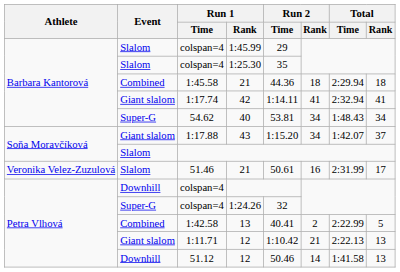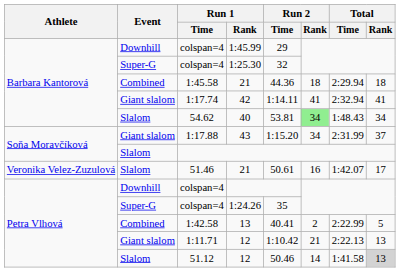(135, 47) Slalom -> (140, 47) Downhill
(135, 65) Slalom -> (138, 65) Super-G
(282, 65) 35 -> (282, 65) 32
(138, 118) Super-G -> (135, 118) Slalom
(315, 118) no background -> (315, 118) lightgreen background
(348, 135) 1:42.07 -> (348, 135) 2:31.99
(348, 170) 2:31.99 -> (348, 170) 1:42.07
(282, 206) 32 -> (282, 206) 35
(140, 258) Downhill -> (135, 258) Slalom
(381, 258) no background -> (381, 258) lightgrey background
